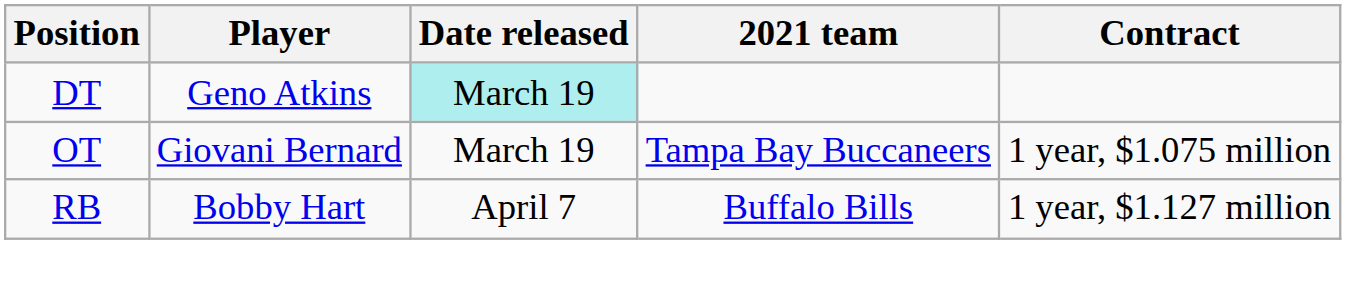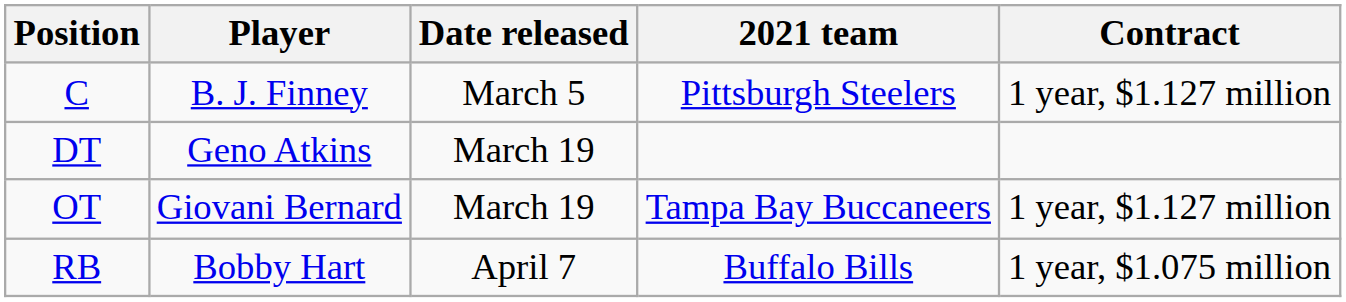+ row: (77, 91)
(524, 91) paleturquoise background -> (524, 149) no background
(1169, 149) 1 year, $1.075 million -> (1169, 207) 1 year, $1.127 million
(1169, 207) 1 year, $1.127 million -> (1169, 265) 1 year, $1.075 million
